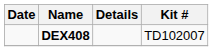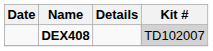(174, 35) no background -> (174, 35) lightgrey background
